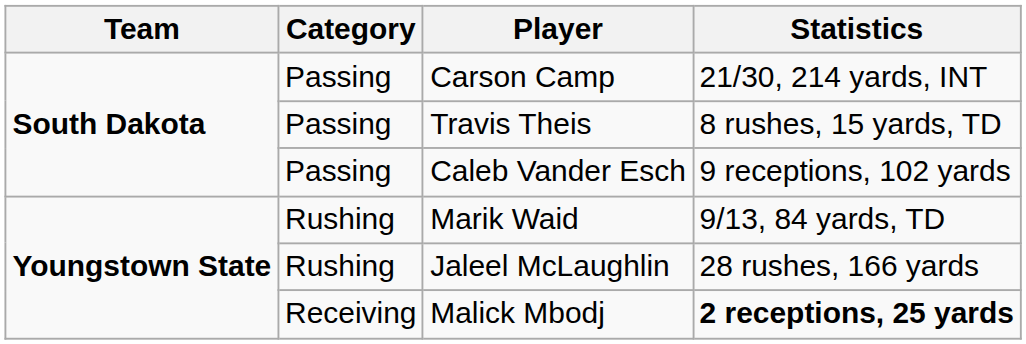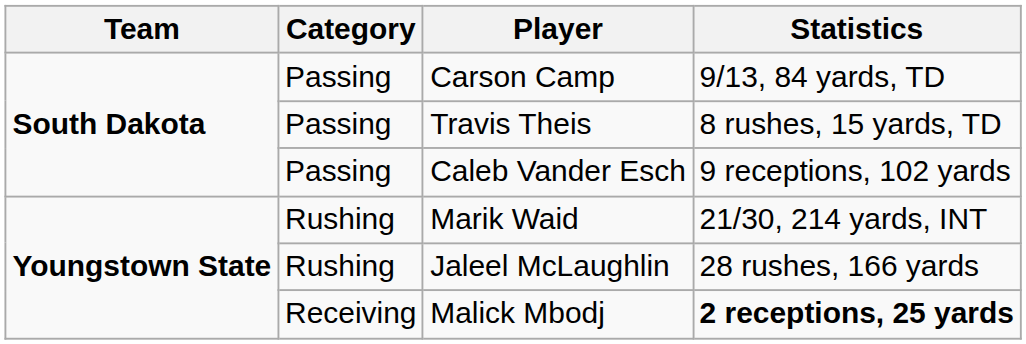(843, 76) 21/30, 214 yards, INT -> (822, 76) 9/13, 84 yards, TD
(822, 218) 9/13, 84 yards, TD -> (843, 218) 21/30, 214 yards, INT
